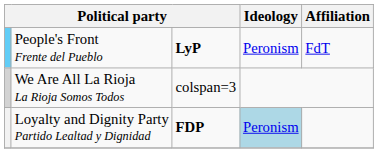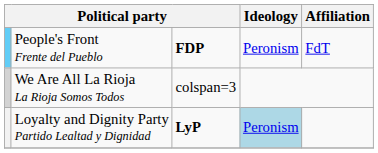(188, 47) LyP -> (190, 47) FDP
(190, 127) FDP -> (188, 127) LyP
